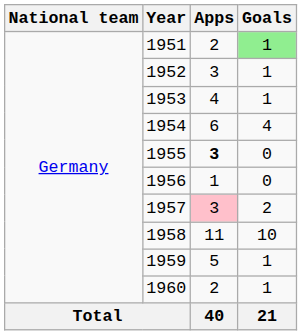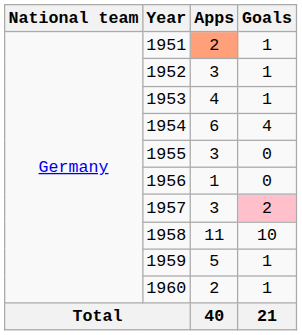(214, 45) no background -> (214, 45) lightsalmon background
(267, 45) lightgreen background -> (267, 45) no background
(214, 154) bold -> (214, 154) normal
(214, 208) pink background -> (214, 208) no background
(267, 208) no background -> (267, 208) pink background
